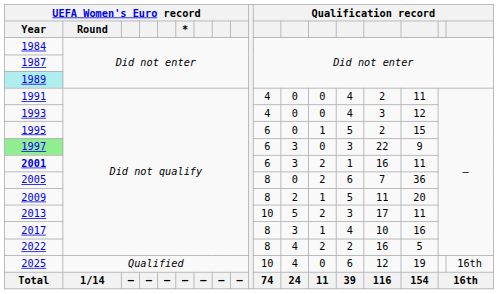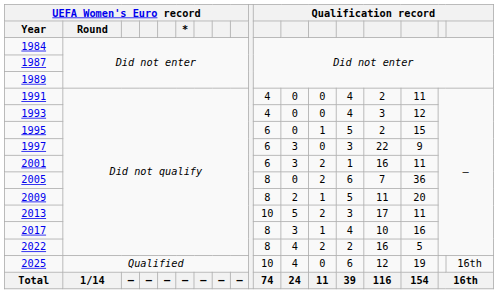(34, 80) paleturquoise background -> (34, 80) no background
(34, 147) lightgreen background -> (34, 147) no background
(34, 163) bold -> (34, 163) normal
